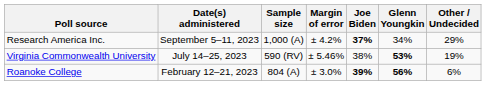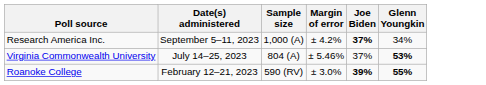- column: (454, 18)
(284, 56) 590 (RV) -> (284, 56) 804 (A)
(362, 56) 38% -> (362, 56) 37%
(284, 72) 804 (A) -> (284, 72) 590 (RV)
(402, 72) 56% -> (402, 72) 55%
